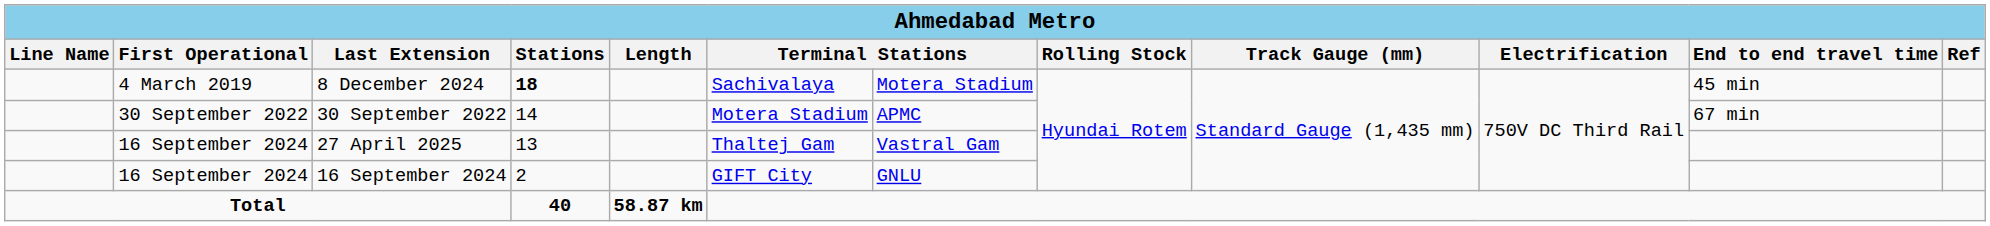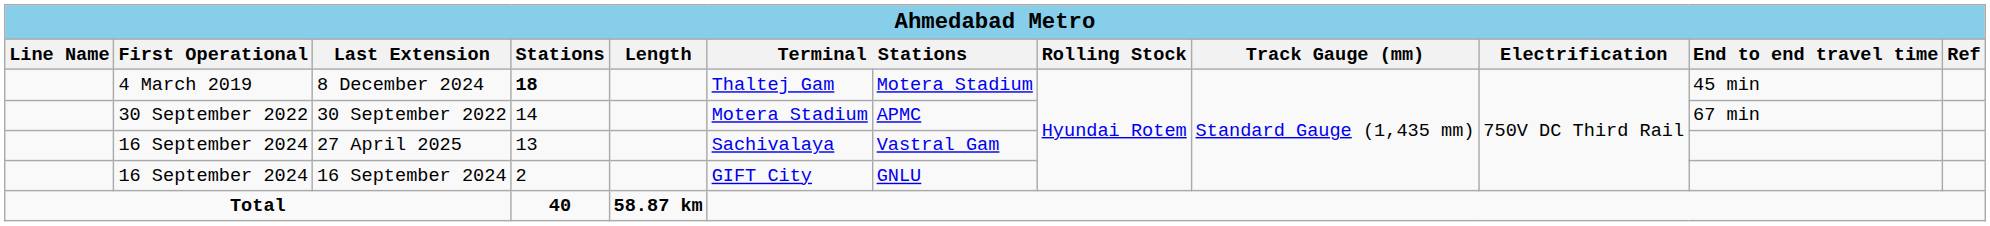(773, 85) Sachivalaya -> (773, 85) Thaltej Gam
(773, 145) Thaltej Gam -> (773, 145) Sachivalaya
